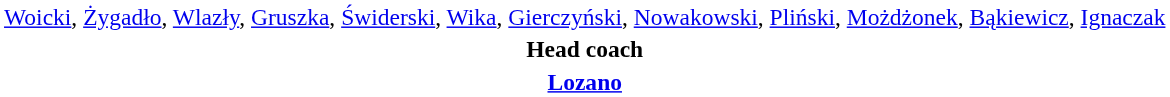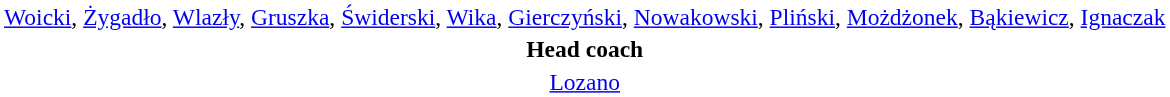(585, 82) bold -> (585, 82) normal
